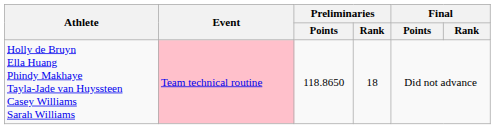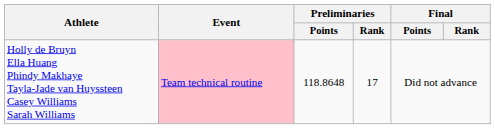(324, 82) 118.8650 -> (324, 82) 118.8648
(372, 82) 18 -> (372, 82) 17
